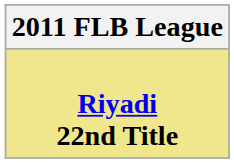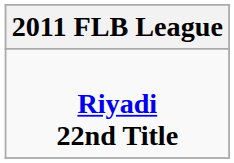(117, 119) khaki background -> (117, 119) no background
